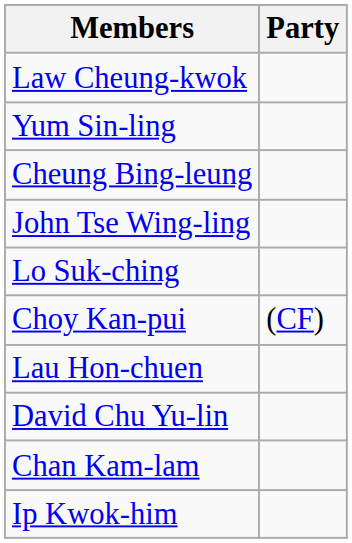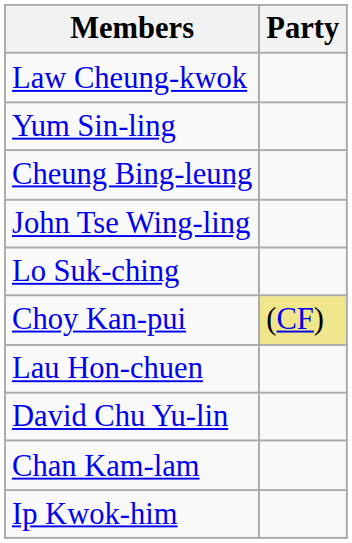(295, 319) no background -> (295, 319) khaki background
